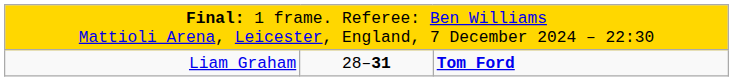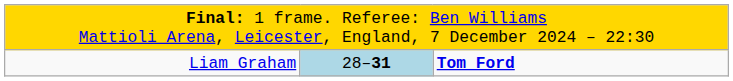(366, 63) no background -> (366, 63) lightblue background
